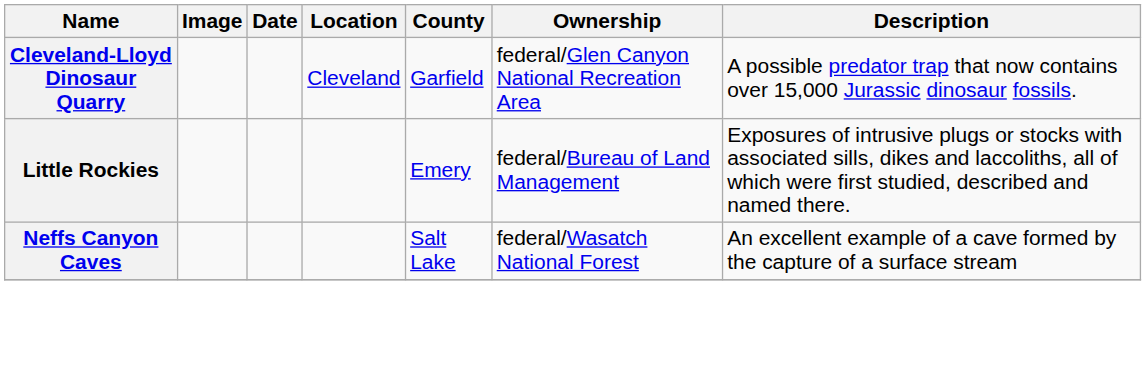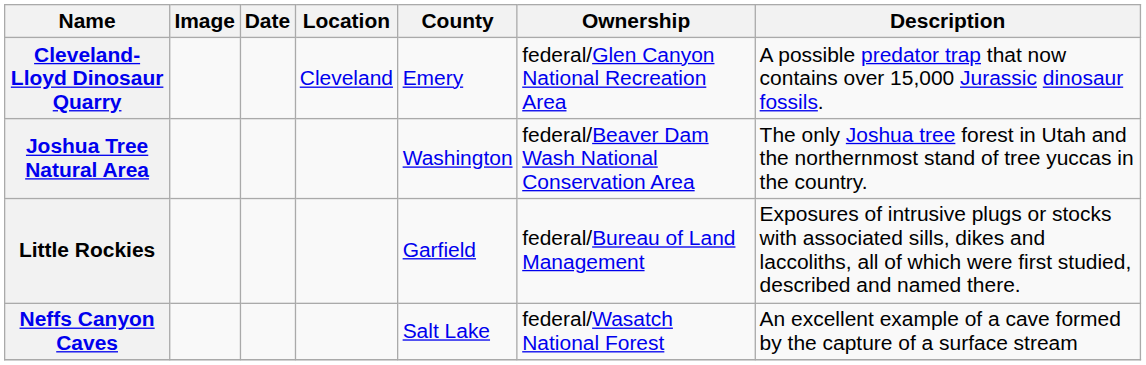(447, 77) Garfield -> (433, 77) Emery
+ row: (87, 158)
(440, 170) Emery -> (439, 250) Garfield
